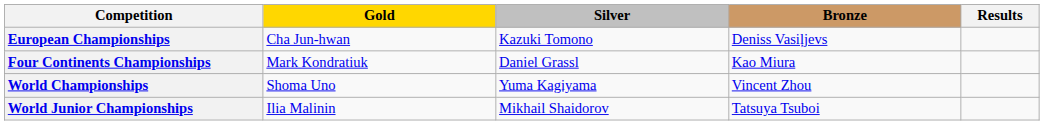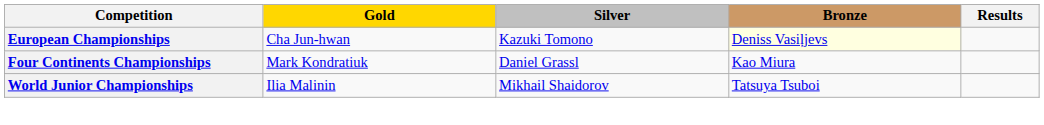(780, 39) no background -> (780, 39) lightyellow background
- row: (78, 85)
